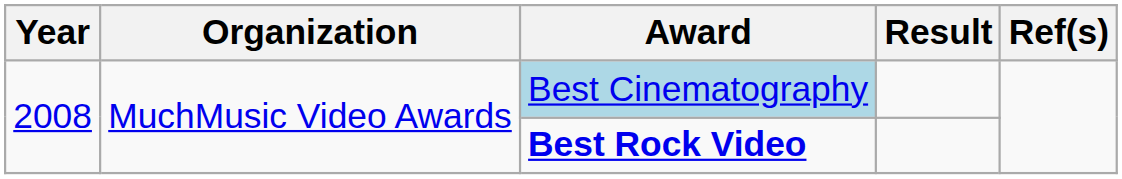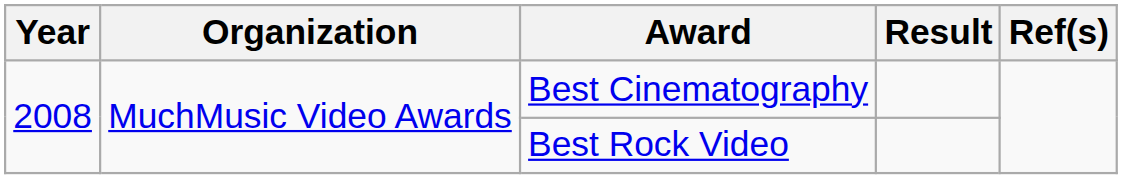(698, 88) lightblue background -> (698, 88) no background
(667, 144) bold -> (658, 144) normal
